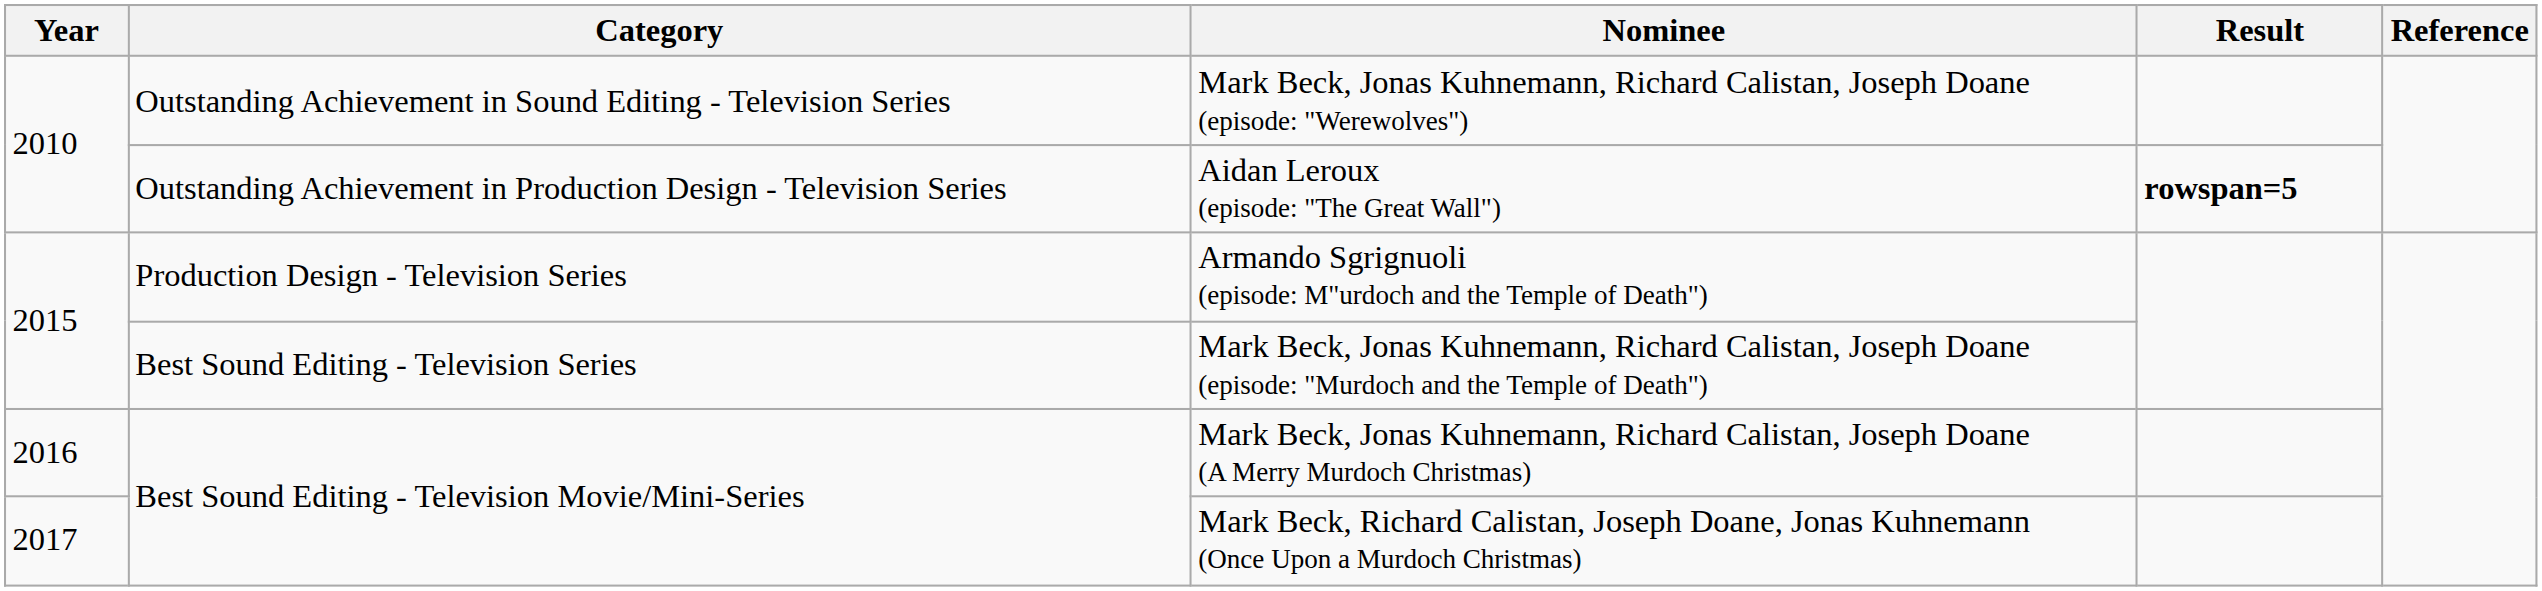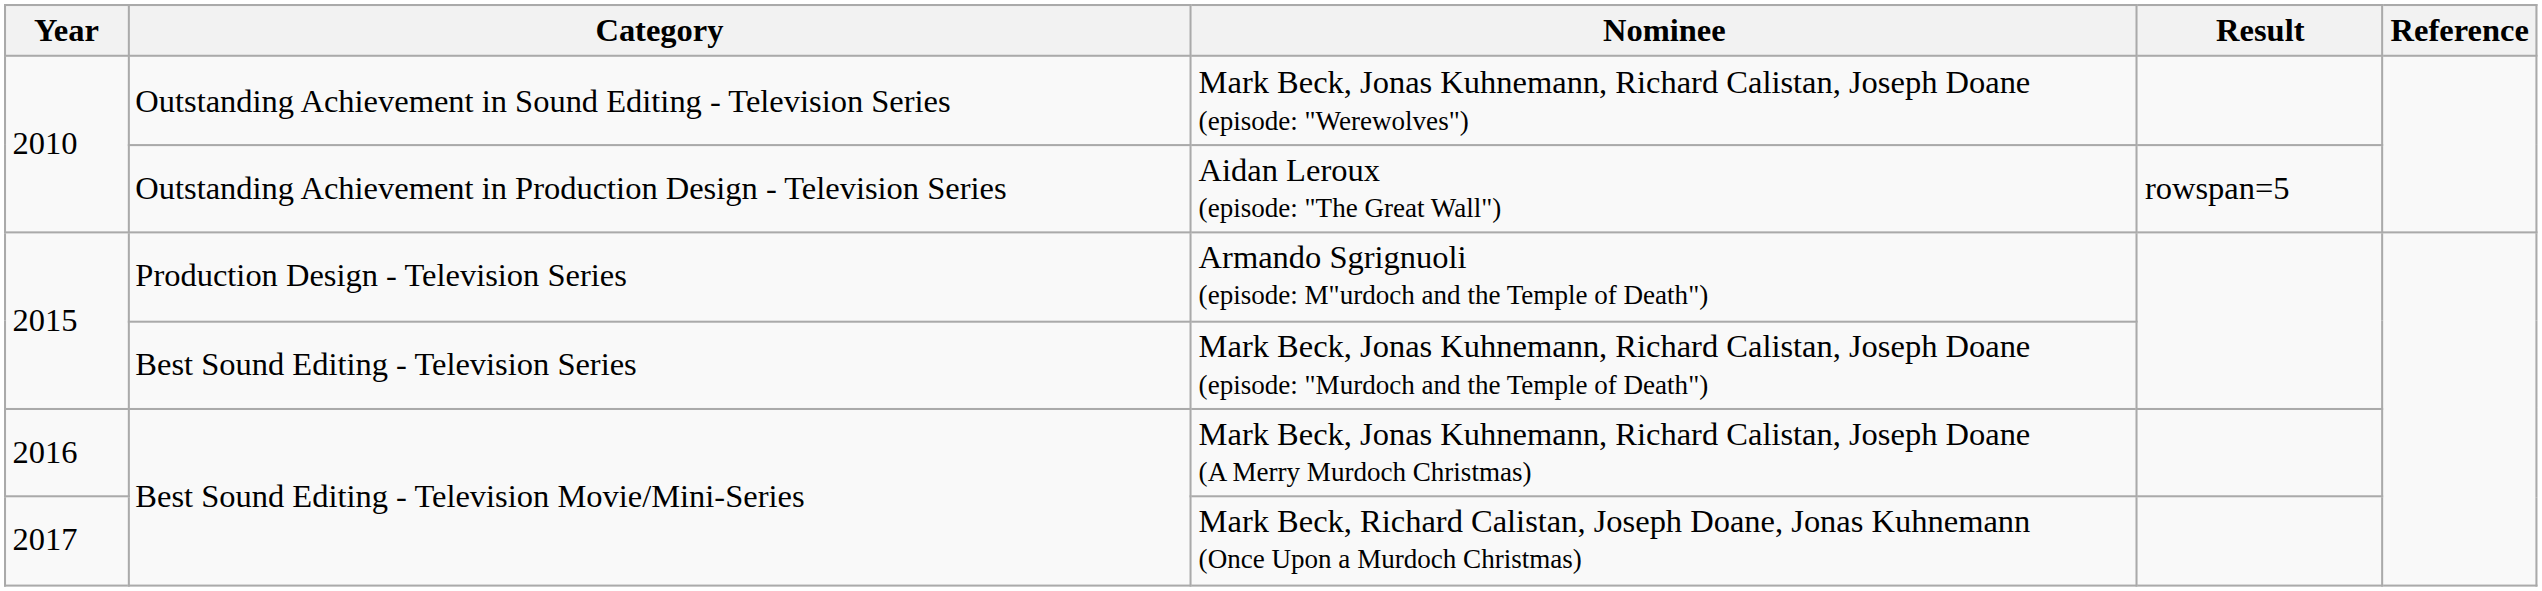(2221, 188) bold -> (2217, 188) normal
